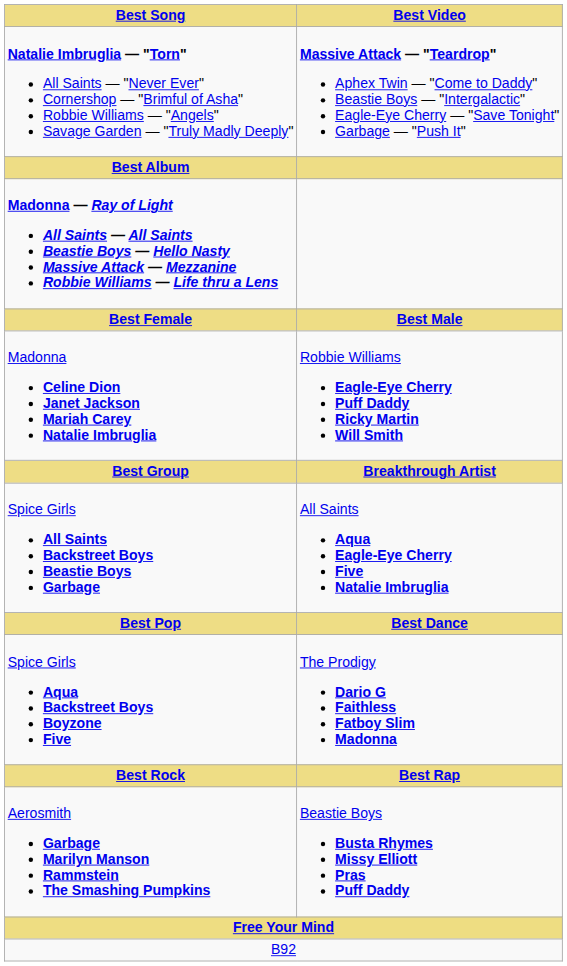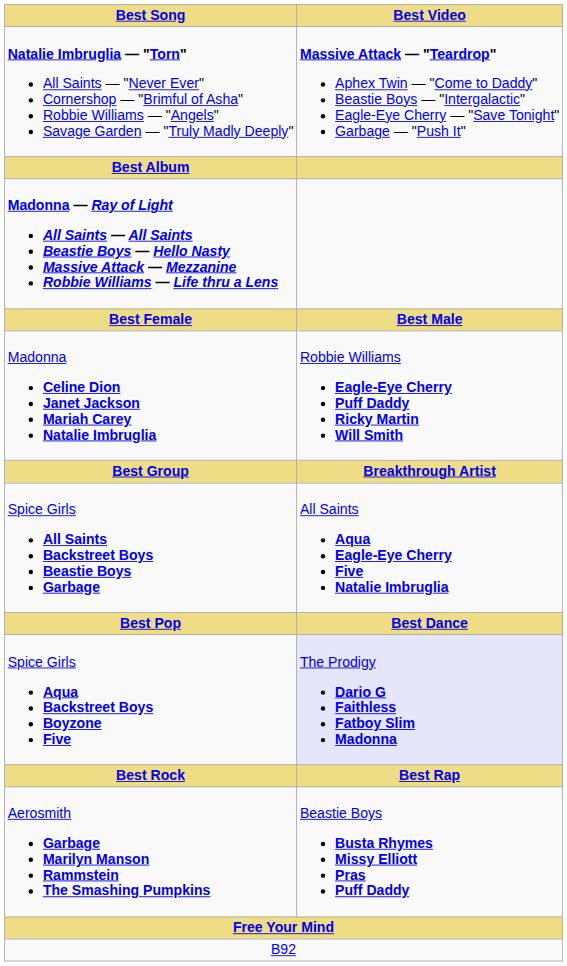(430, 701) no background -> (430, 701) lavender background
